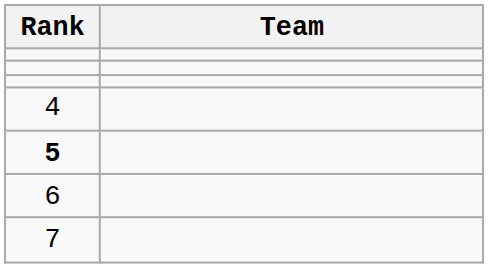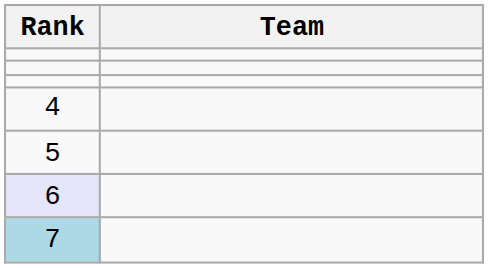(53, 152) bold -> (53, 152) normal
(53, 196) no background -> (53, 196) lavender background
(53, 240) no background -> (53, 240) lightblue background
